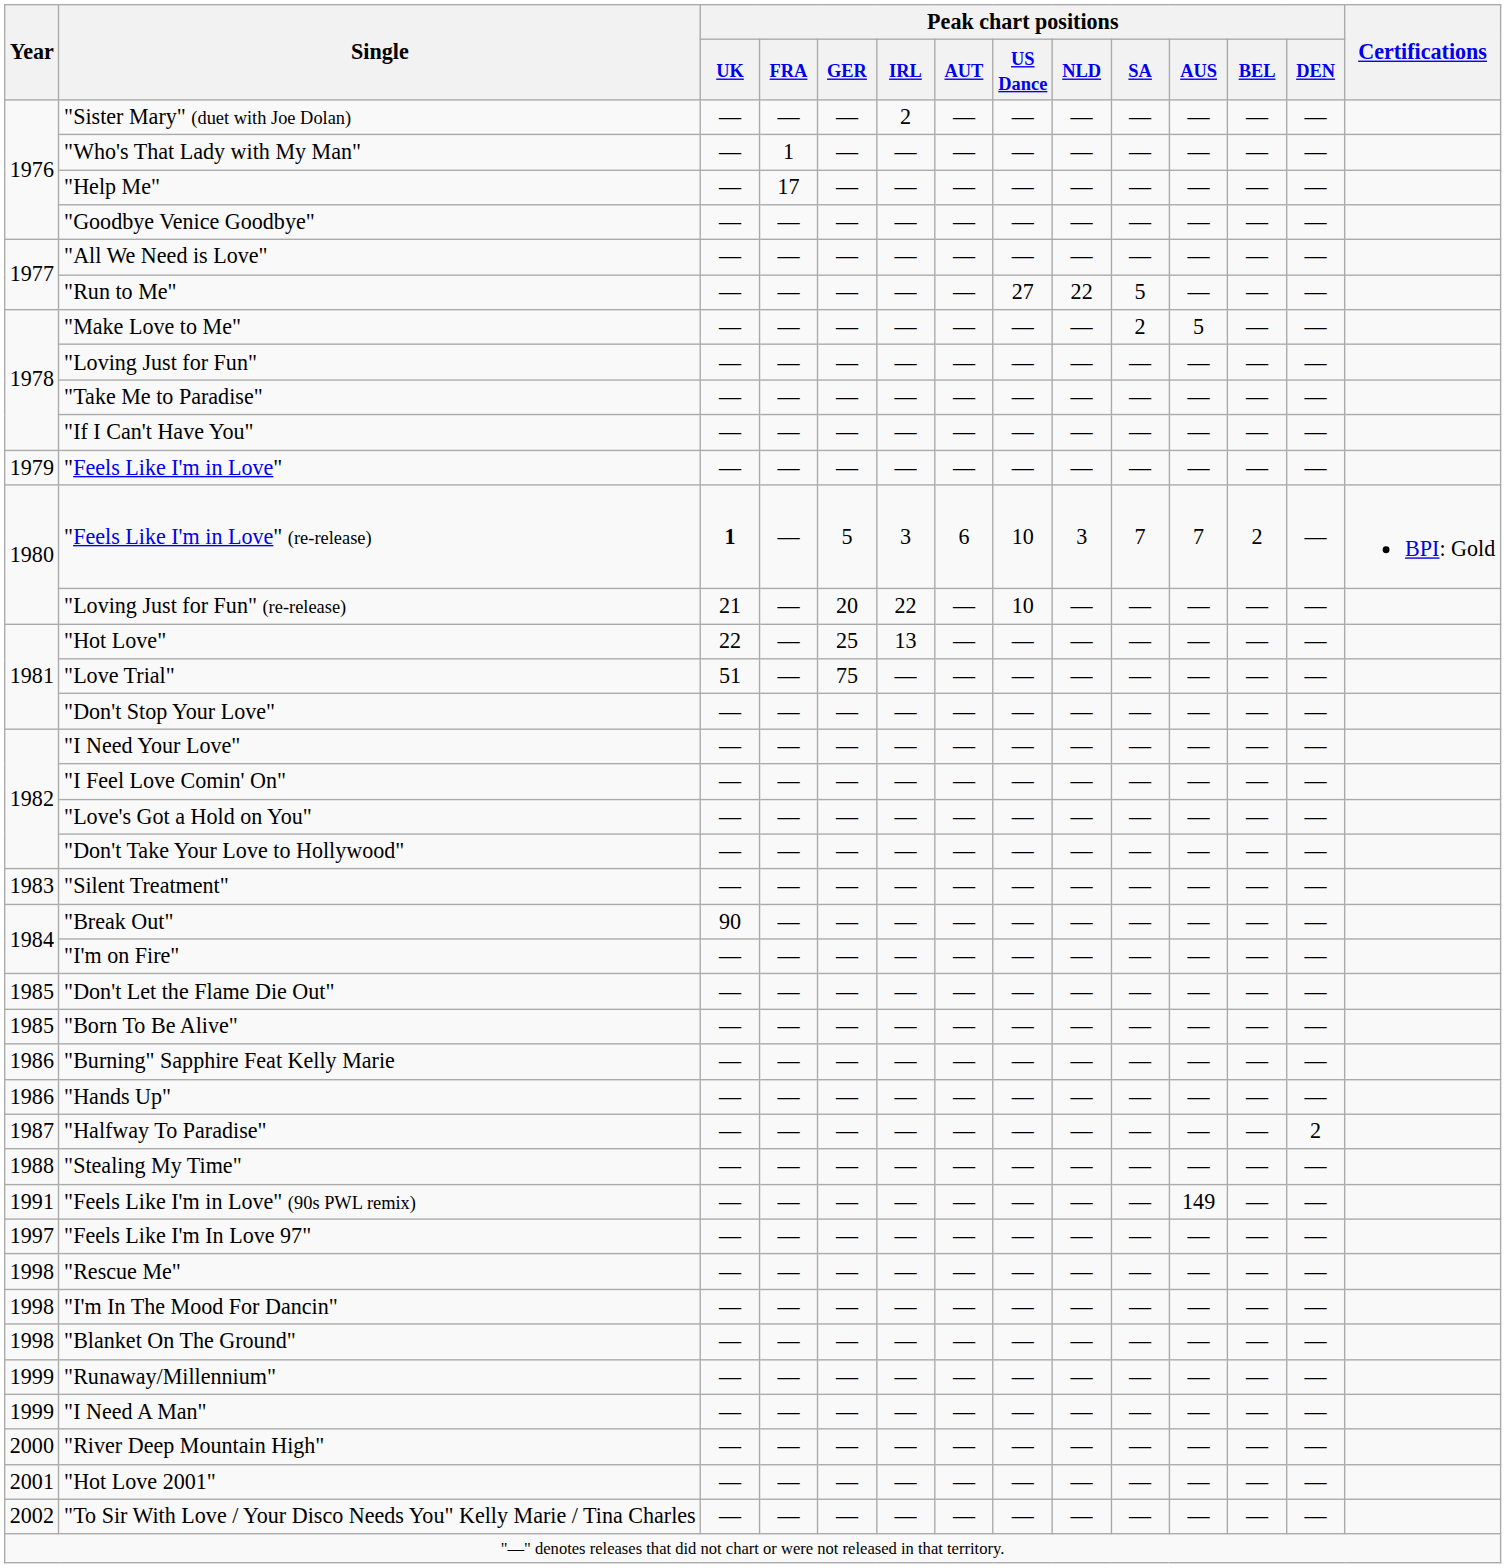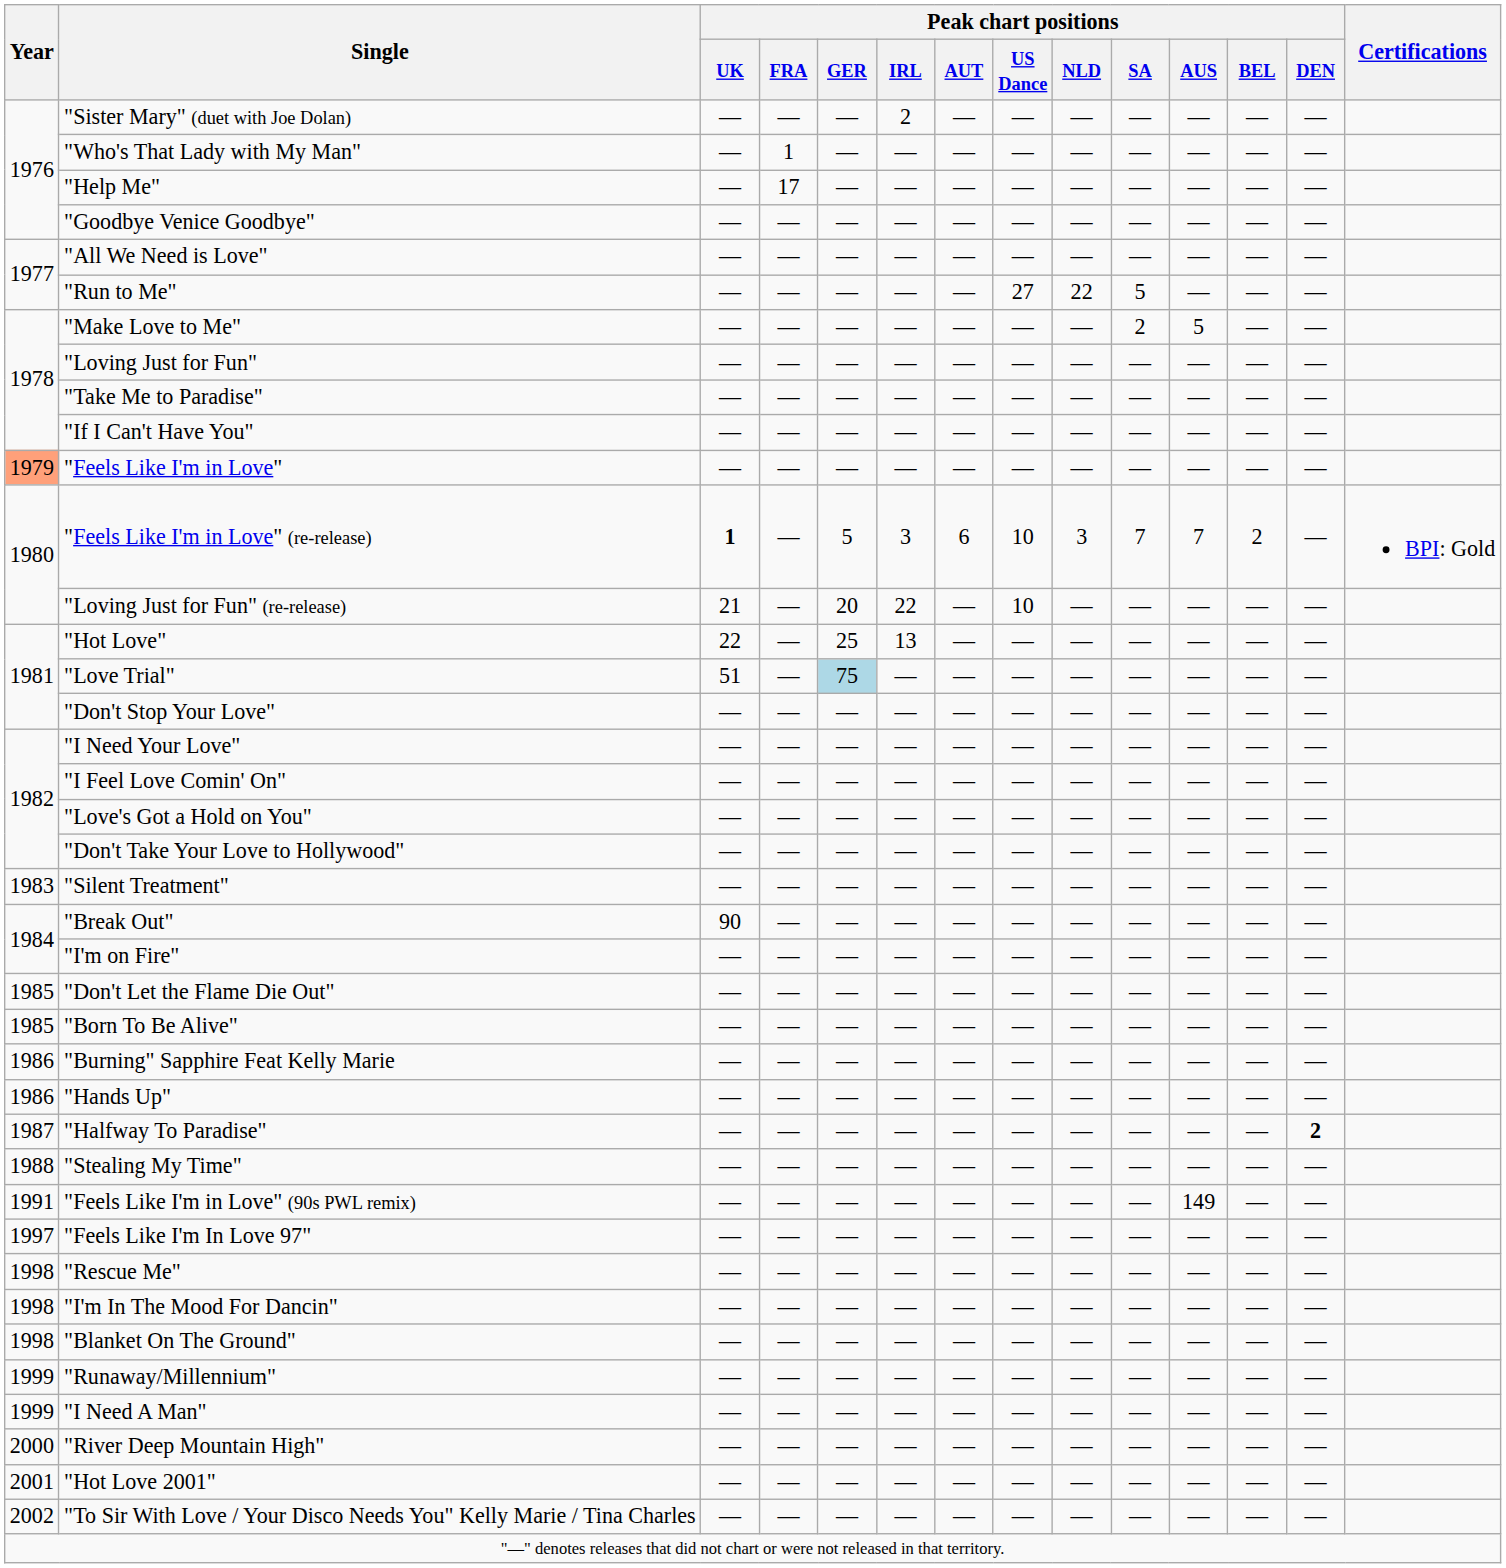(32, 467) no background -> (32, 467) lightsalmon background
(847, 676) no background -> (847, 676) lightblue background
(1316, 1131) normal -> (1316, 1131) bold
